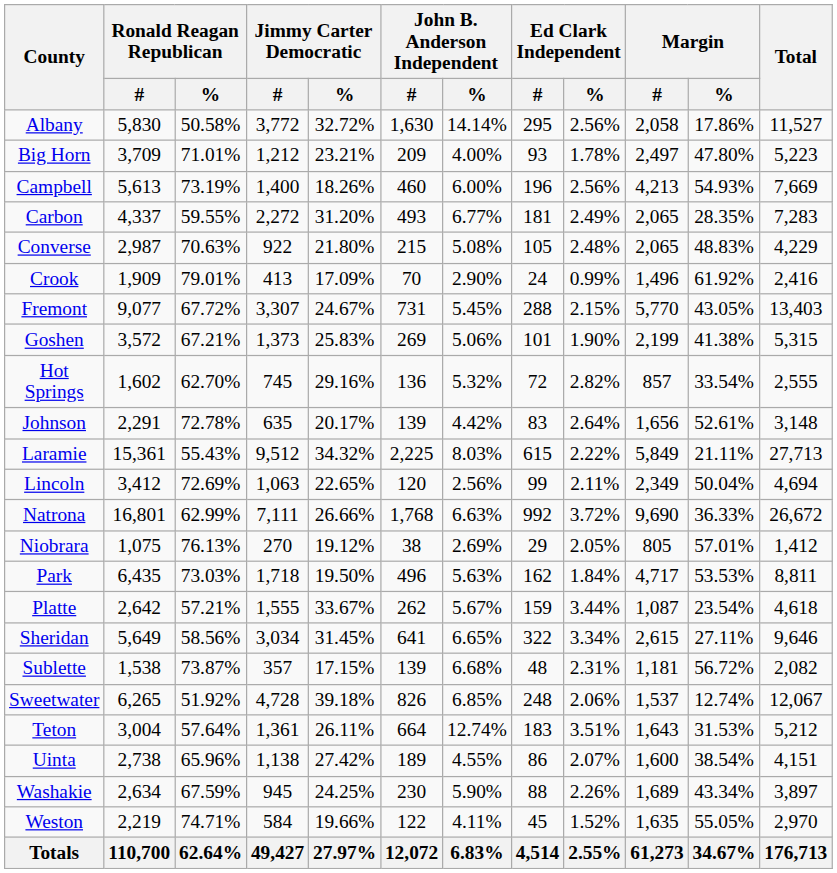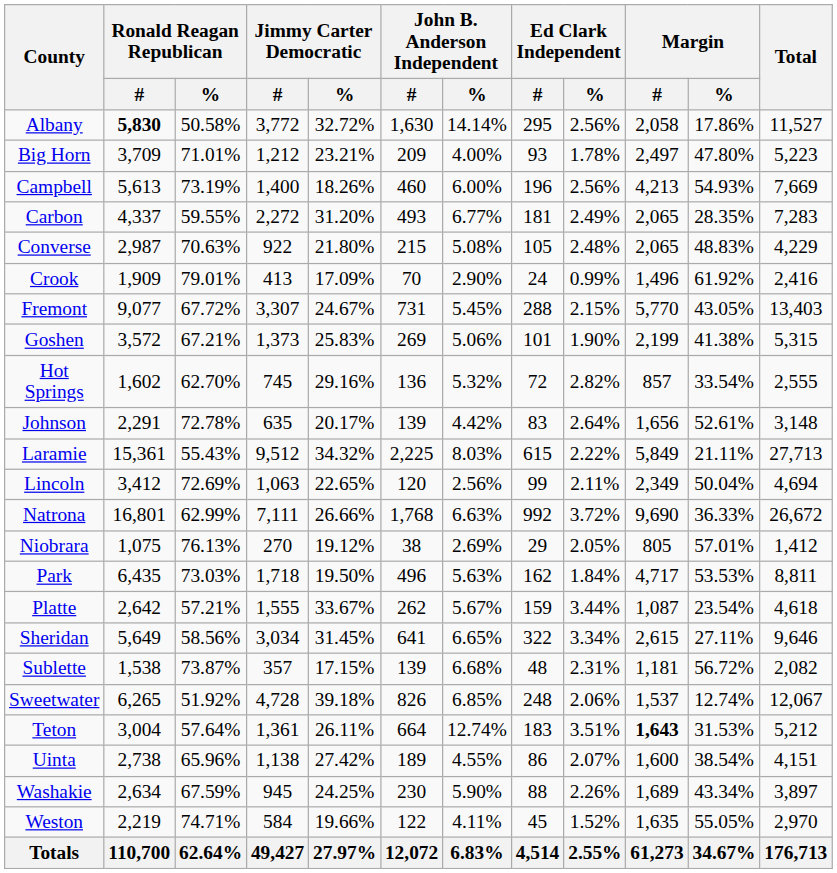(139, 124) normal -> (139, 124) bold
(657, 729) normal -> (657, 729) bold
